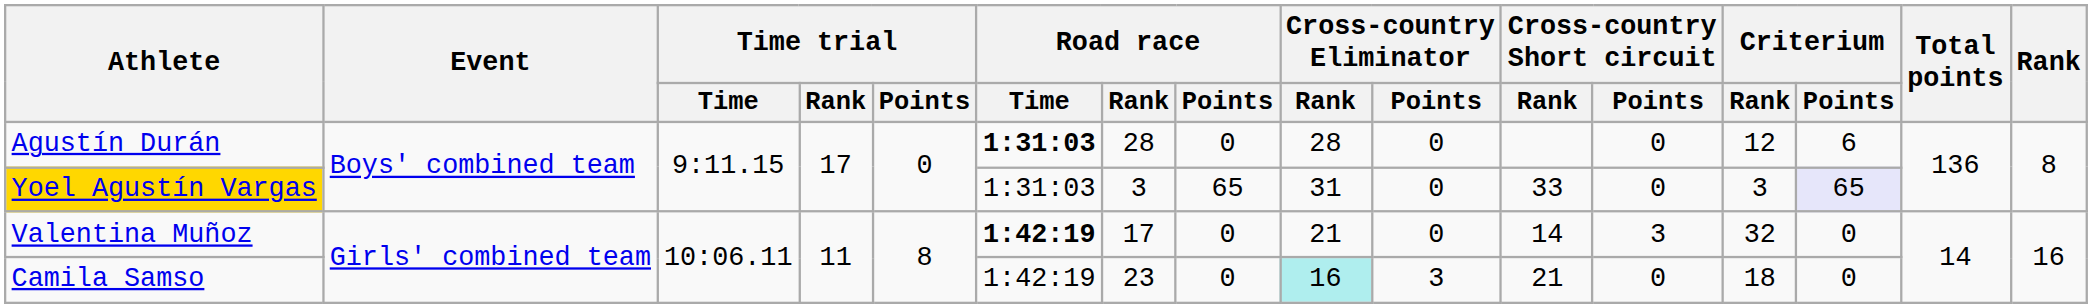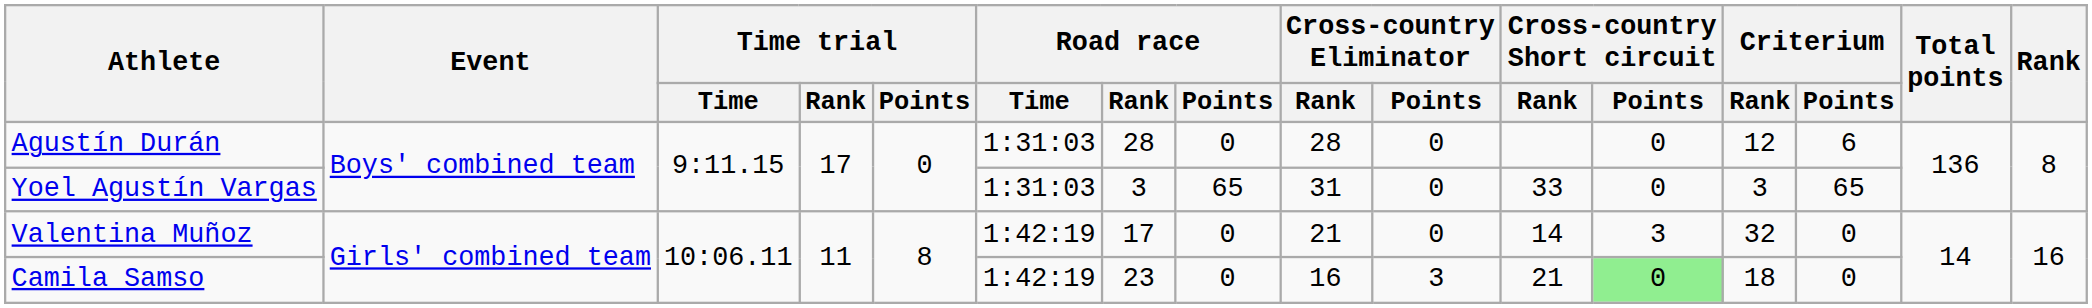(1039, 144) bold -> (1039, 144) normal
(164, 189) gold background -> (164, 189) no background
(1849, 189) lavender background -> (1849, 189) no background
(1039, 234) bold -> (1039, 234) normal
(1325, 279) paleturquoise background -> (1325, 279) no background
(1658, 279) no background -> (1658, 279) lightgreen background
